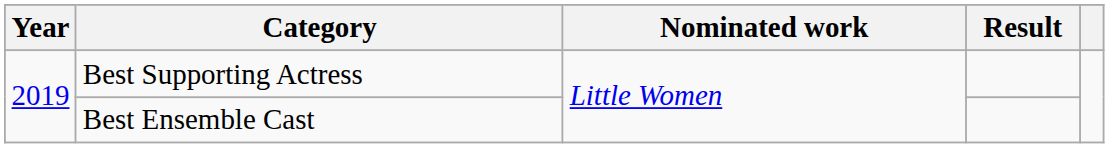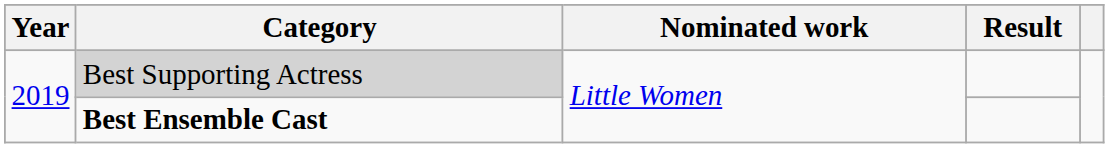(223, 73) no background -> (223, 73) lightgrey background
(199, 119) normal -> (205, 119) bold
